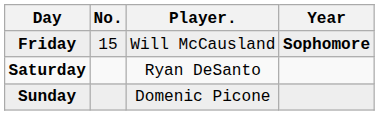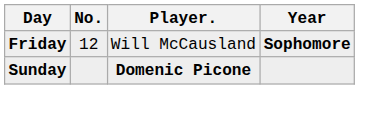(108, 44) 15 -> (89, 44) 12
- row: (47, 70)
(203, 97) normal -> (183, 70) bold
